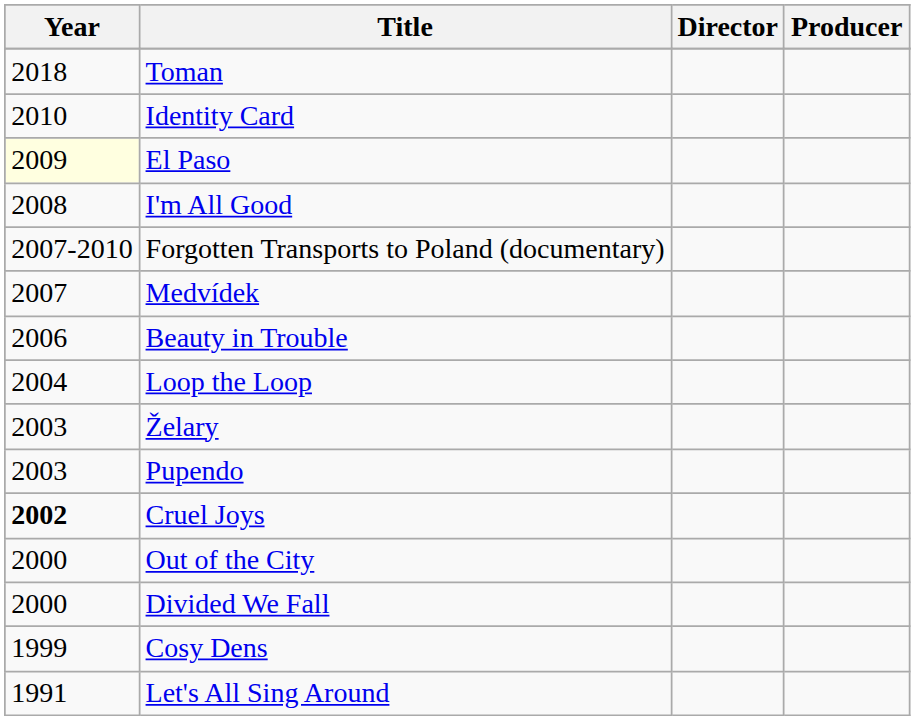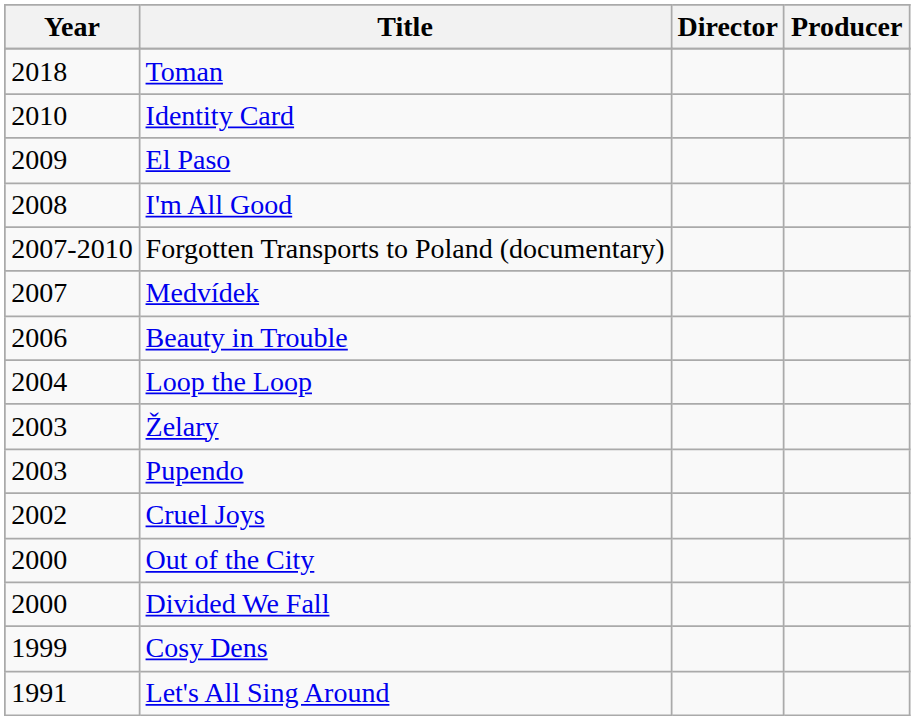(39, 159) lightyellow background -> (39, 159) no background
(39, 515) bold -> (39, 515) normal
